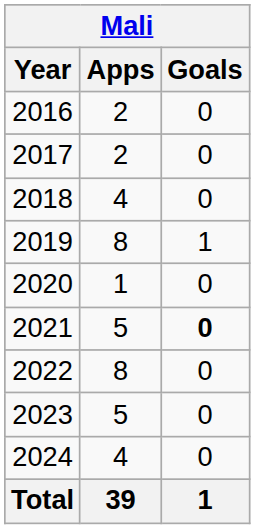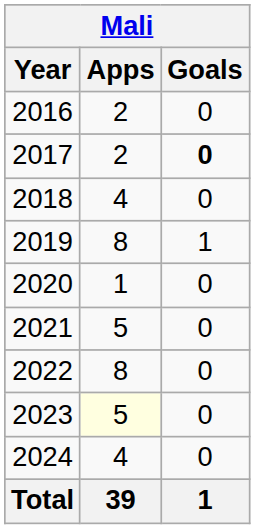(205, 155) normal -> (205, 155) bold
(205, 328) bold -> (205, 328) normal
(121, 414) no background -> (121, 414) lightyellow background
